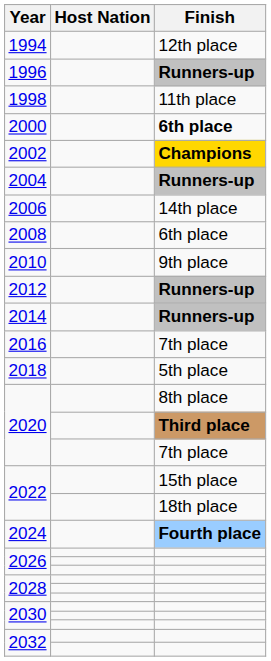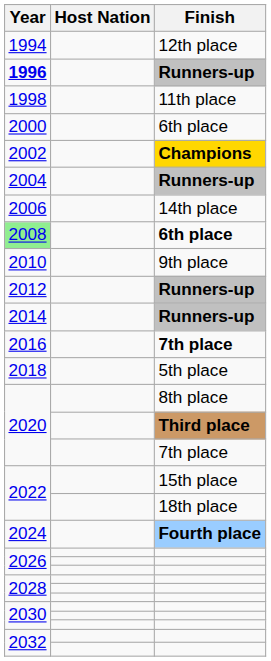(28, 72) normal -> (28, 72) bold
(196, 126) bold -> (193, 126) normal
(28, 235) no background -> (28, 235) lightgreen background
(193, 235) normal -> (196, 235) bold
(193, 343) normal -> (196, 343) bold
